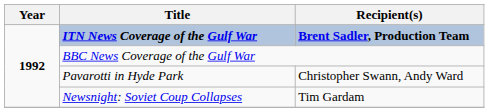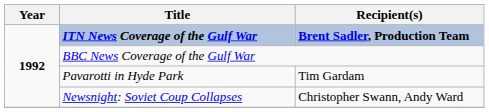(381, 76) Christopher Swann, Andy Ward -> (331, 76) Tim Gardam
(331, 96) Tim Gardam -> (381, 96) Christopher Swann, Andy Ward
